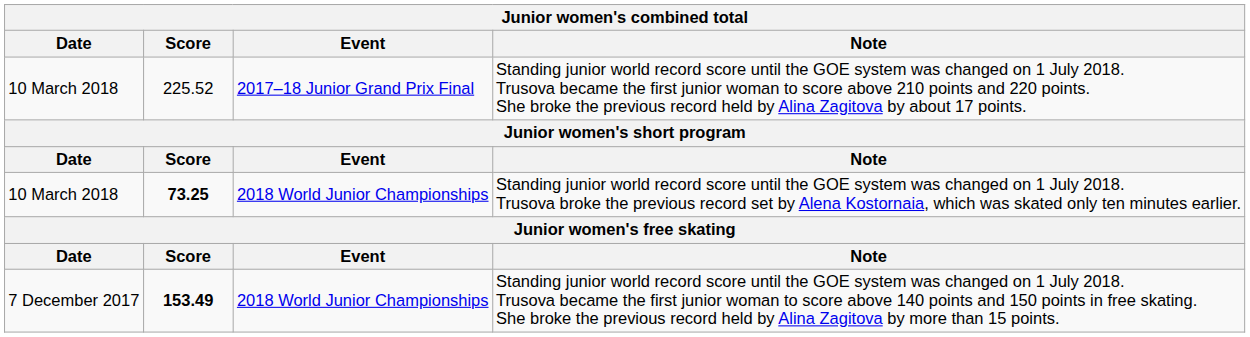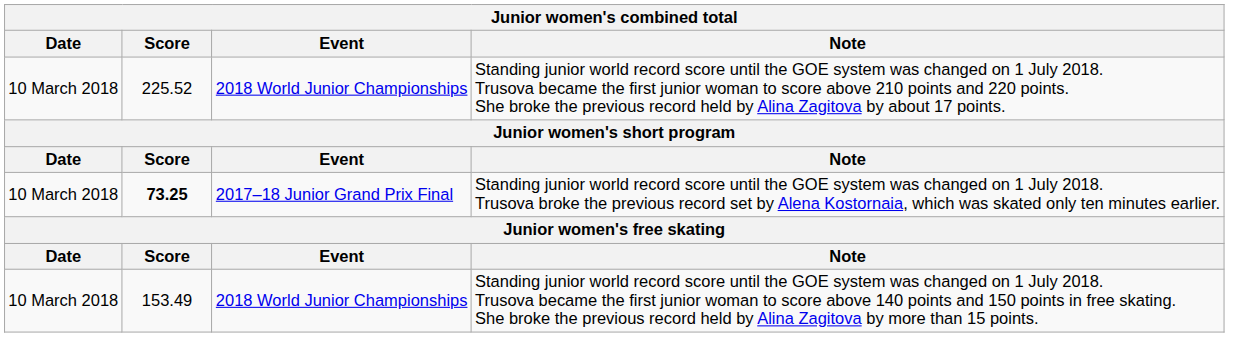(356, 88) 2017–18 Junior Grand Prix Final -> (342, 88) 2018 World Junior Championships
(363, 194) 2018 World Junior Championships -> (334, 194) 2017–18 Junior Grand Prix Final
(74, 300) 7 December 2017 -> (63, 300) 10 March 2018
(188, 300) bold -> (167, 300) normal
